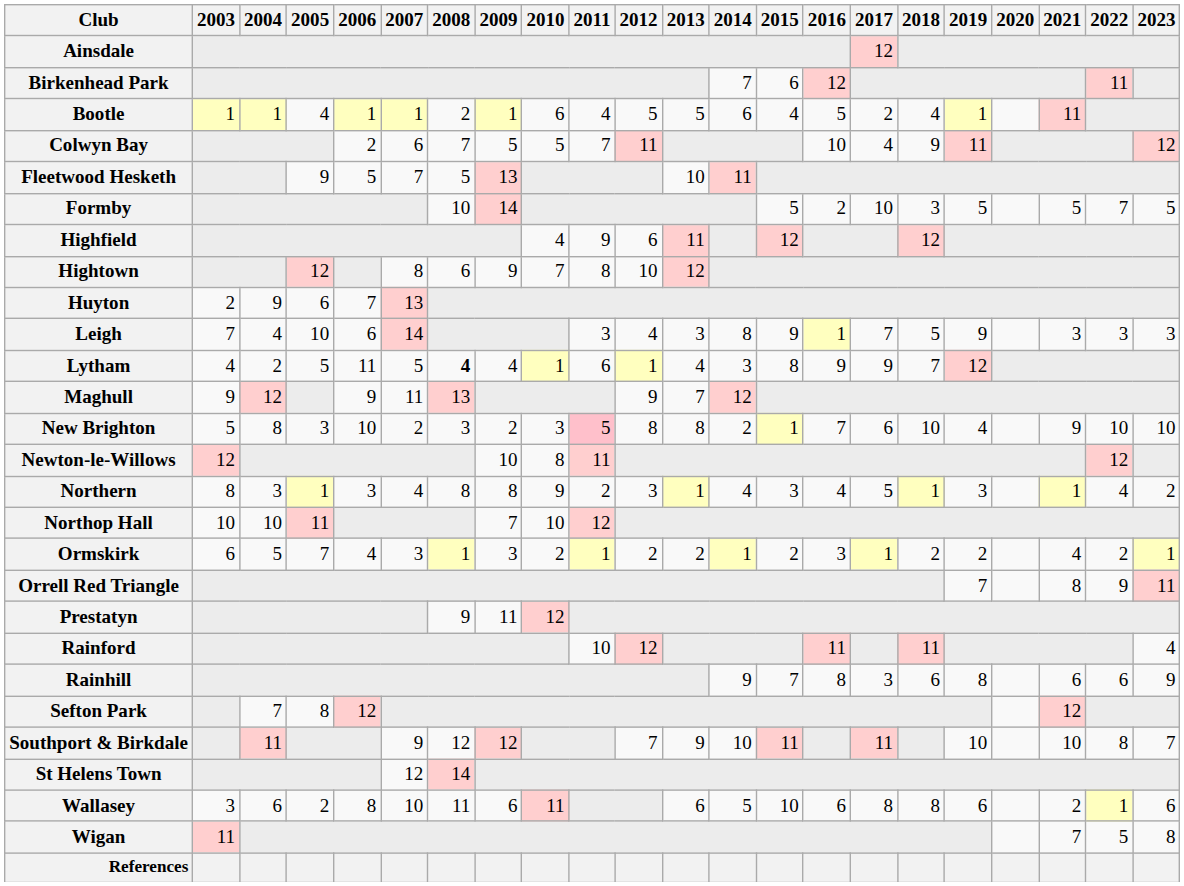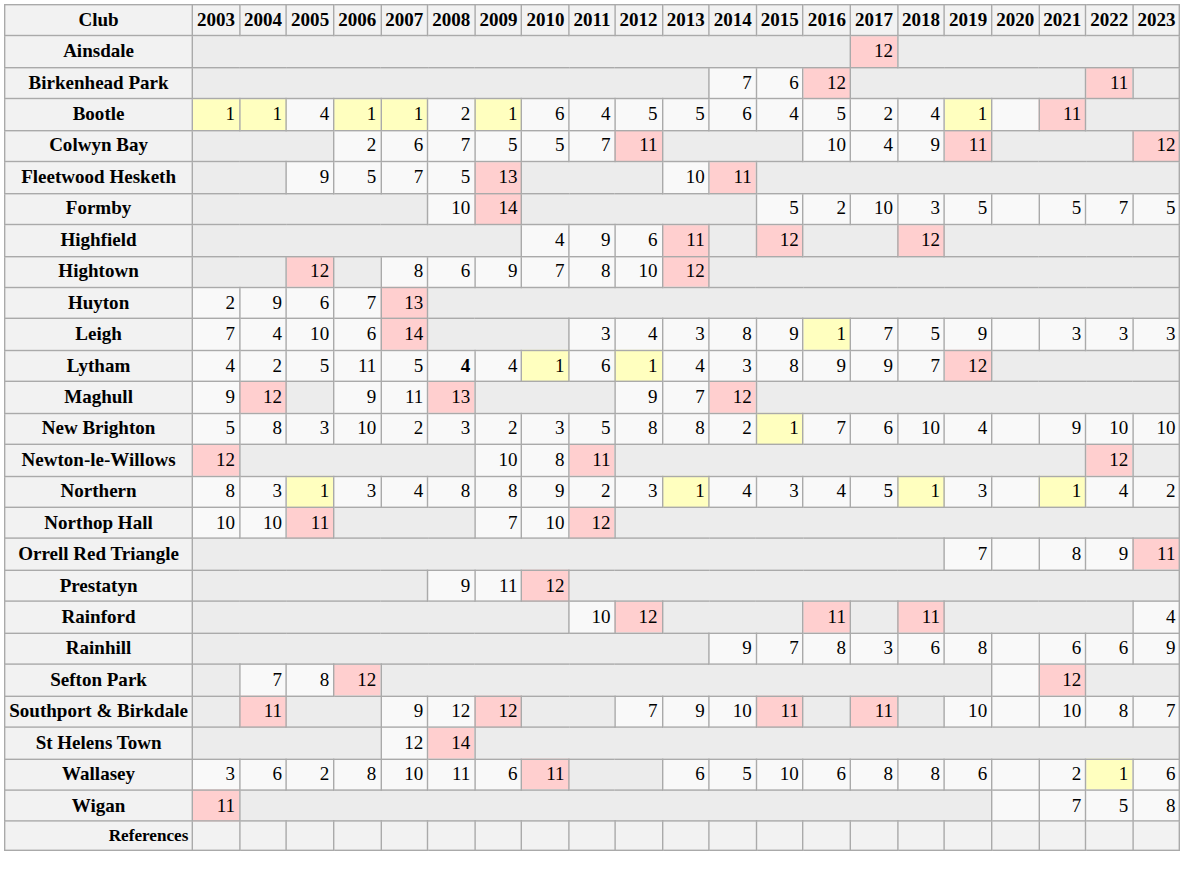(606, 428) pink background -> (606, 428) no background
- row: (99, 553)
